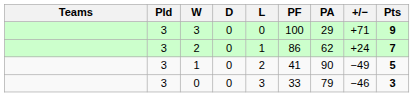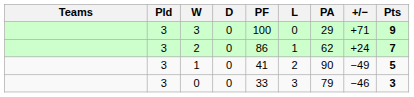columns swapped: (262, 13) <-> (295, 13)
